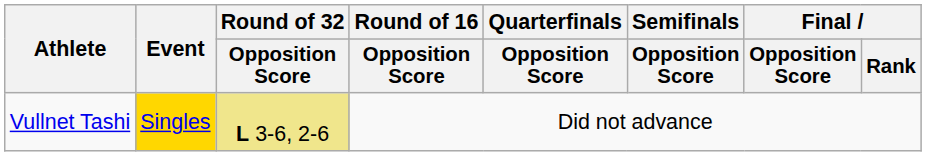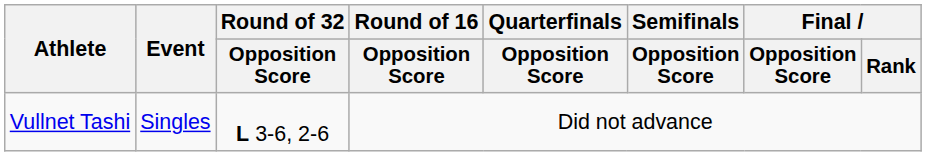(175, 122) gold background -> (175, 122) no background
(283, 134) khaki background -> (283, 134) no background
